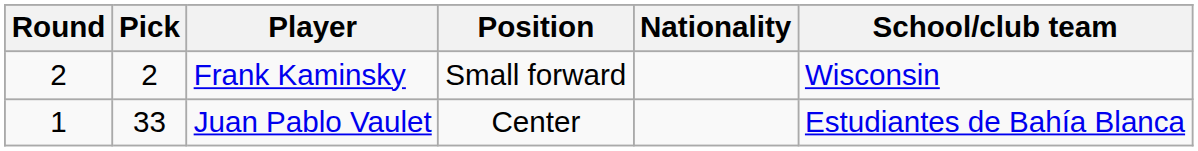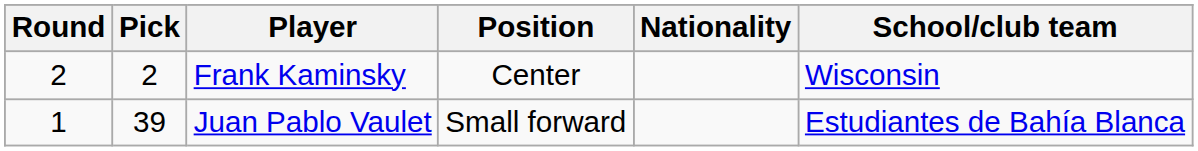(536, 74) Small forward -> (536, 74) Center
(150, 121) 33 -> (150, 121) 39
(536, 121) Center -> (536, 121) Small forward
